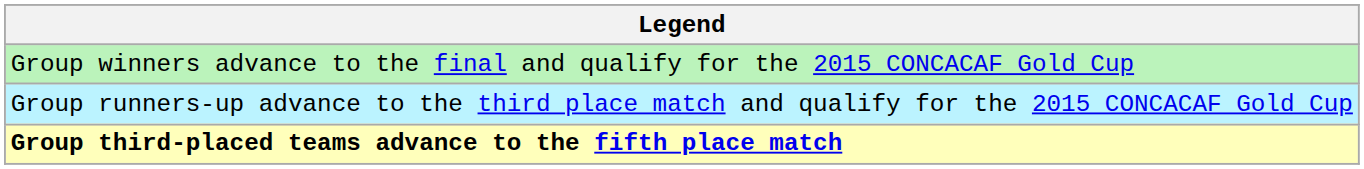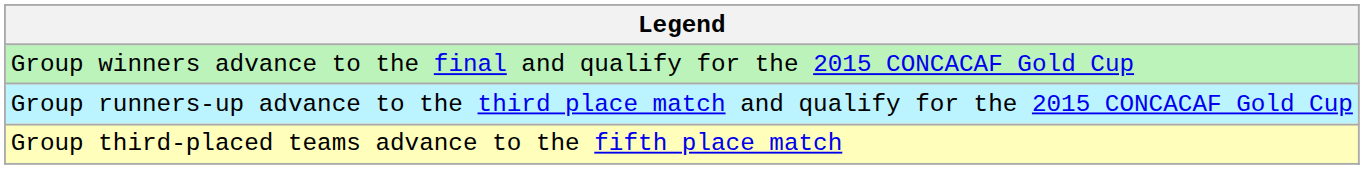(427, 144) bold -> (427, 144) normal
